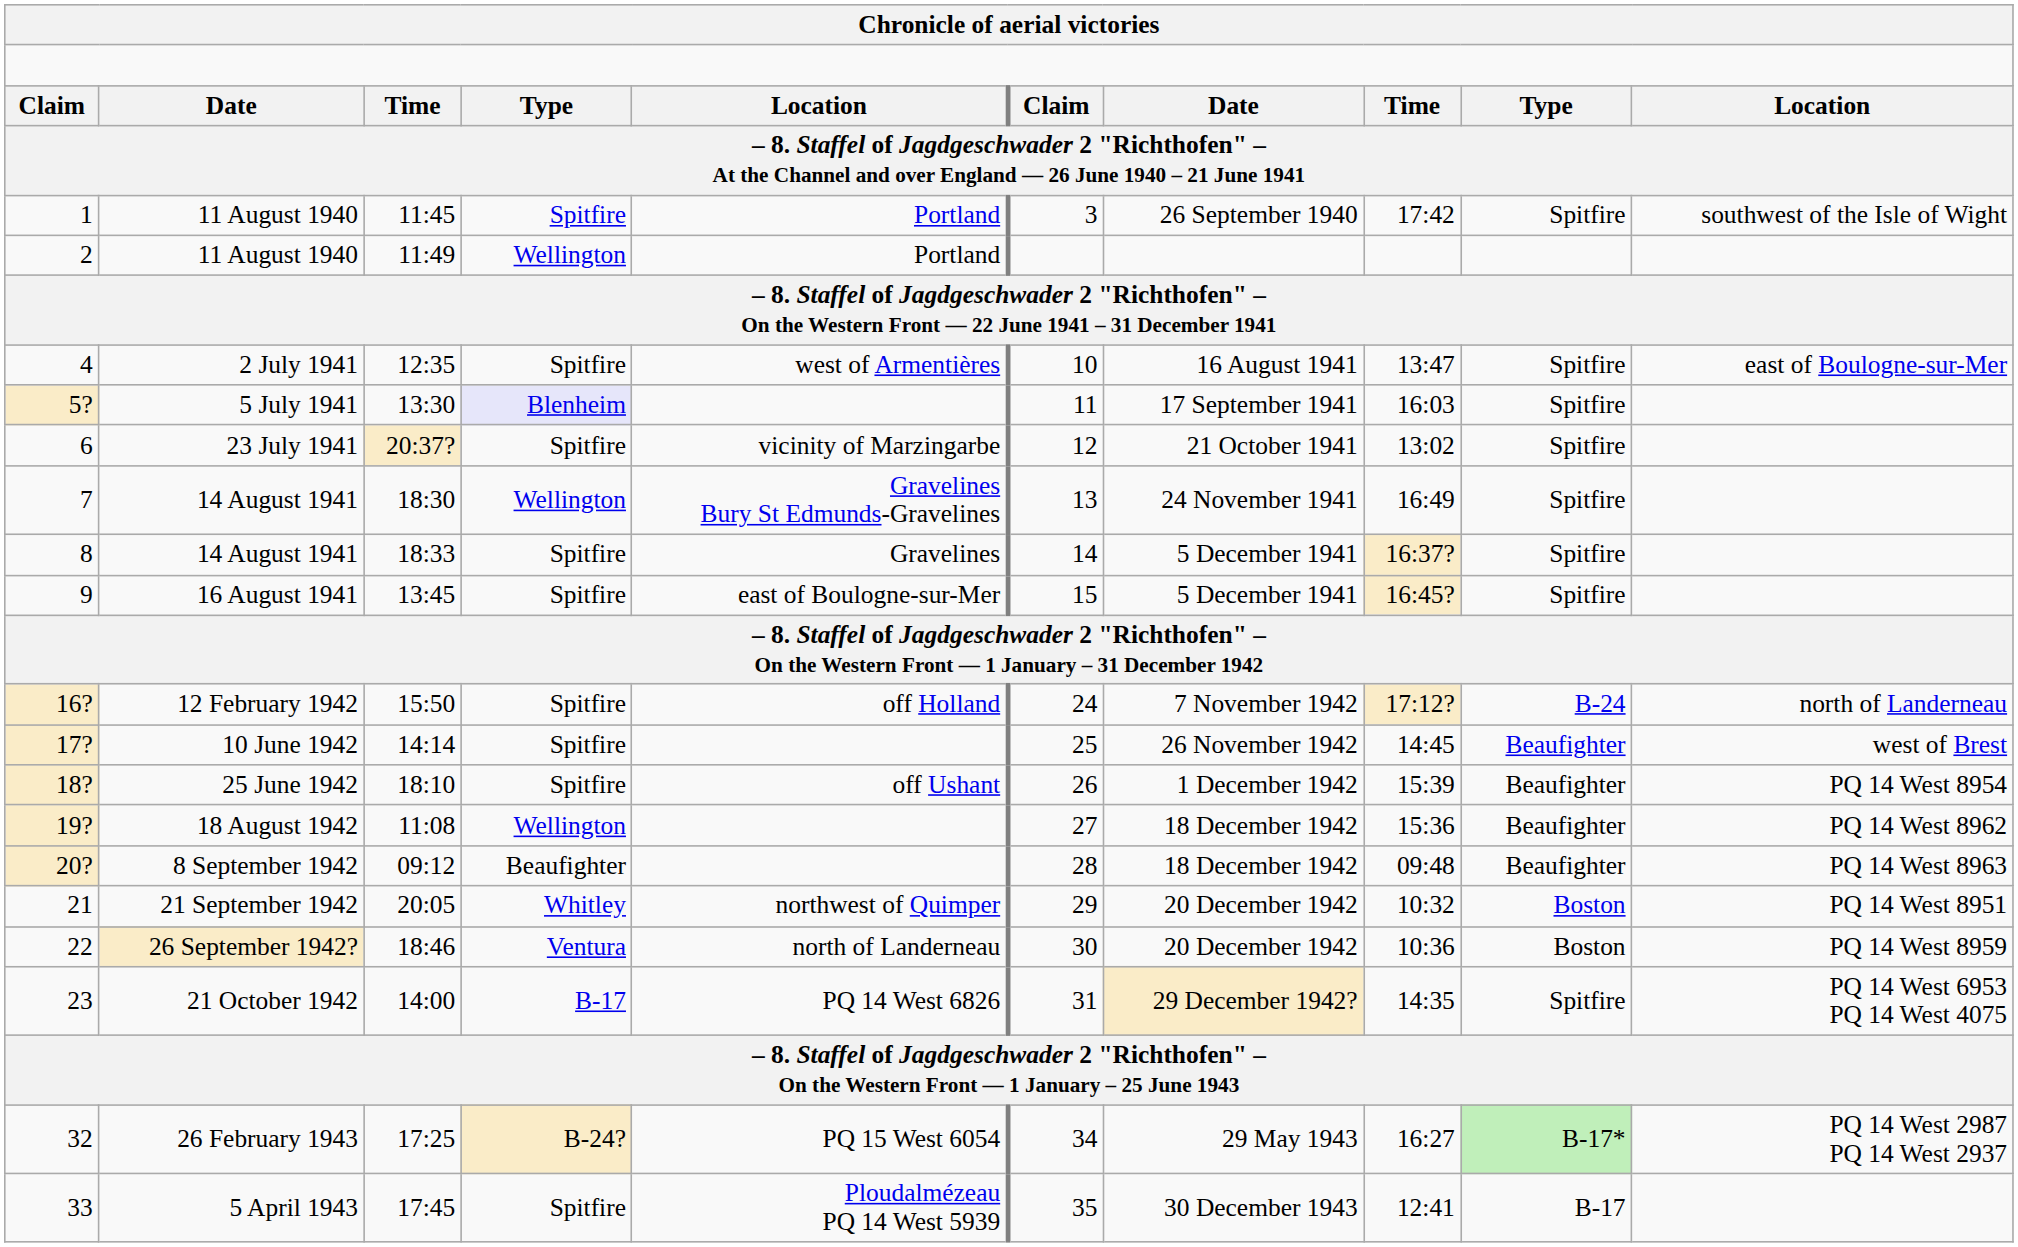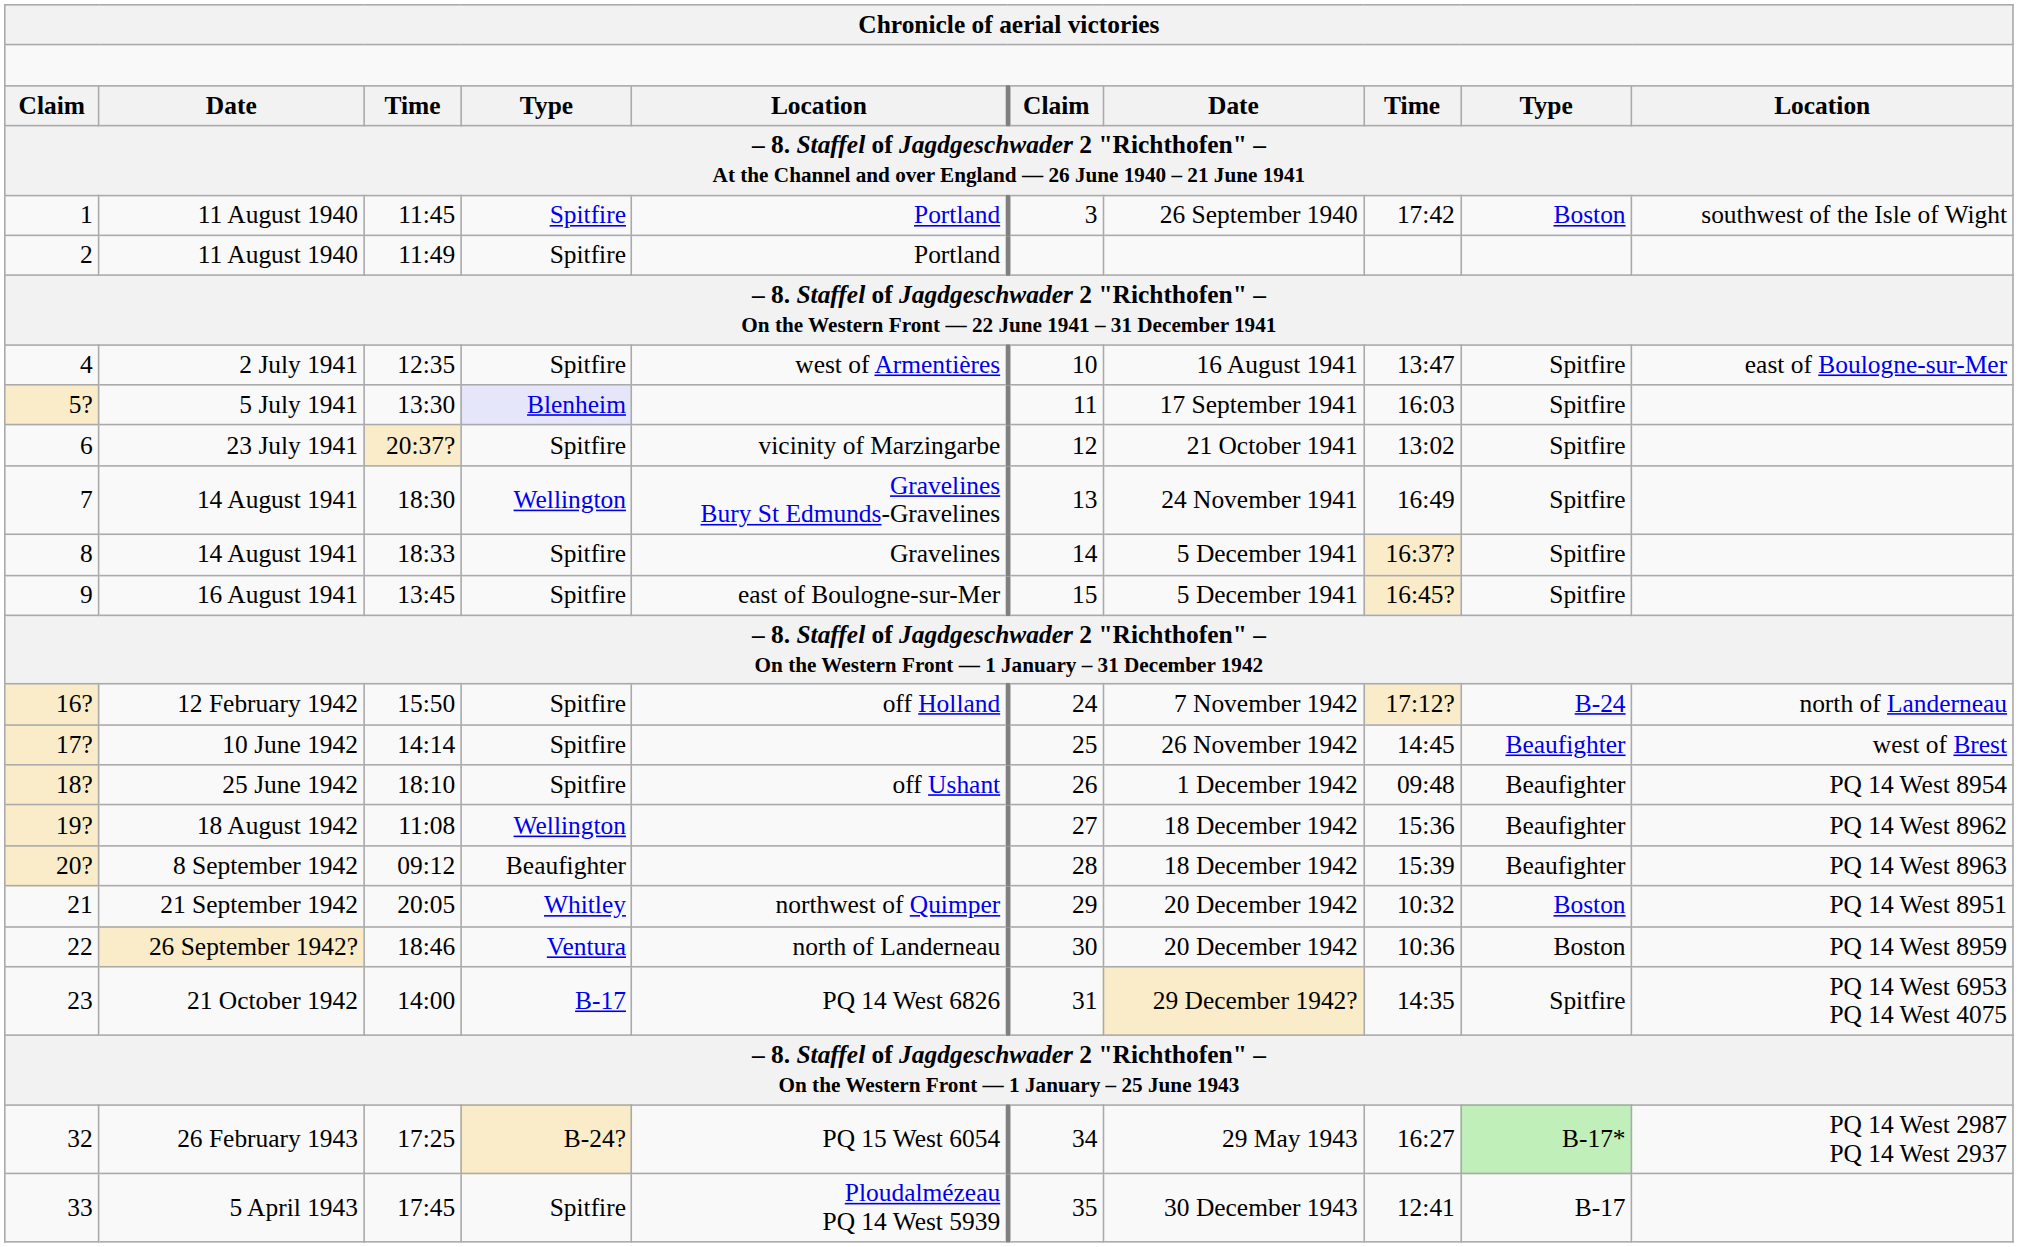(1587, 214) Spitfire -> (1590, 214) Boston
(570, 255) Wellington -> (588, 255) Spitfire
(1426, 784) 15:39 -> (1426, 784) 09:48
(1426, 865) 09:48 -> (1426, 865) 15:39
